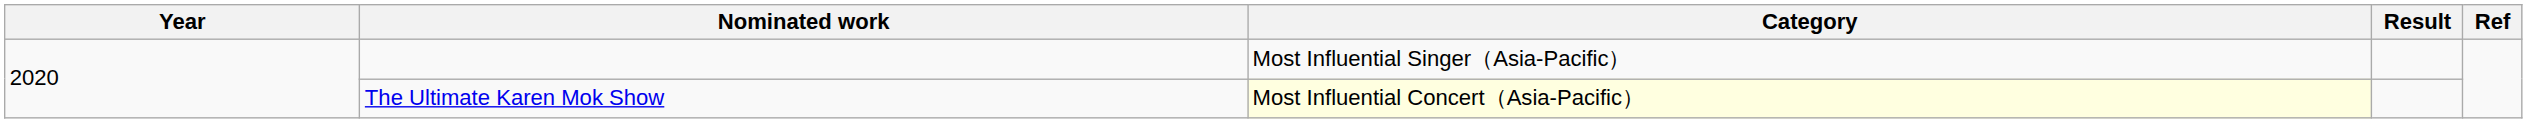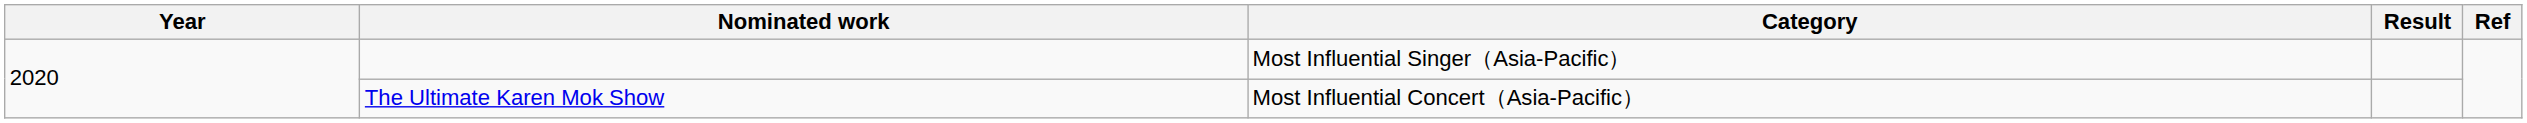(1448, 97) lightyellow background -> (1448, 97) no background
